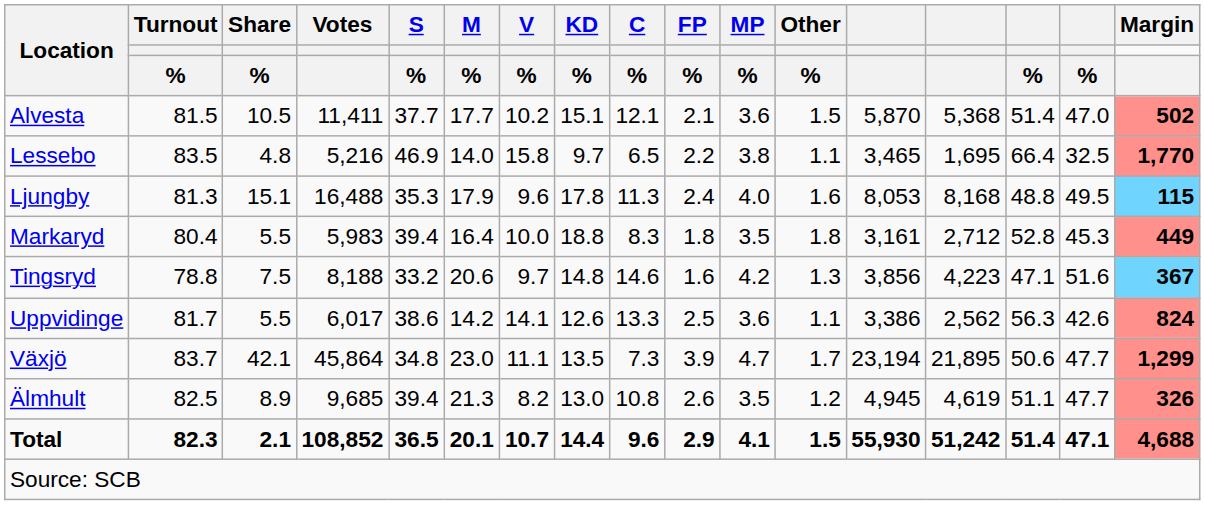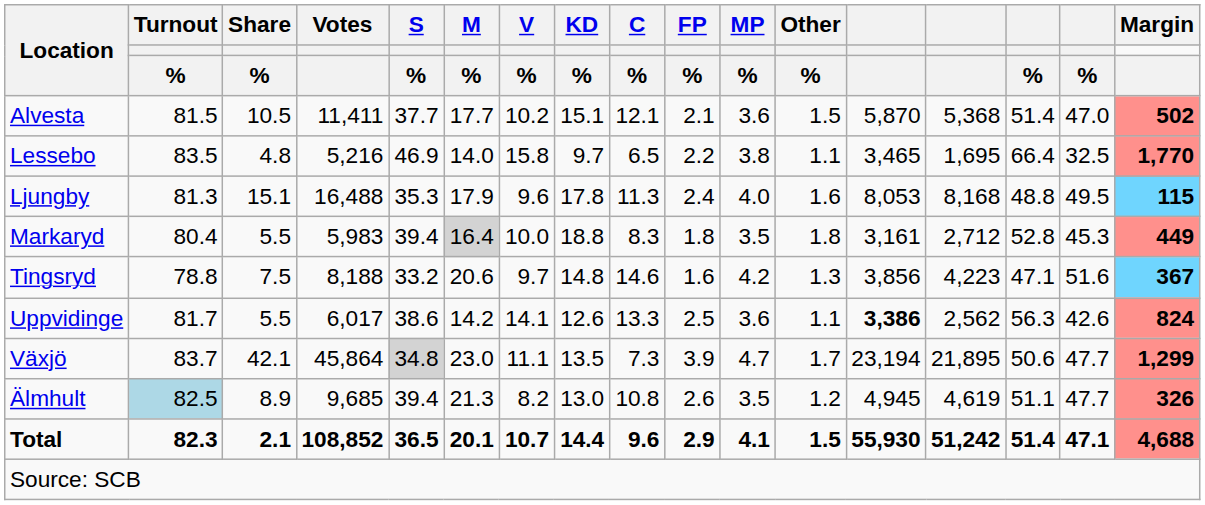(472, 236) no background -> (472, 236) lightgrey background
(892, 317) normal -> (892, 317) bold
(417, 357) no background -> (417, 357) lightgrey background
(196, 398) no background -> (196, 398) lightblue background
